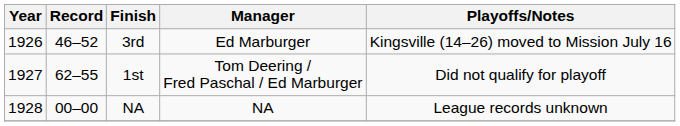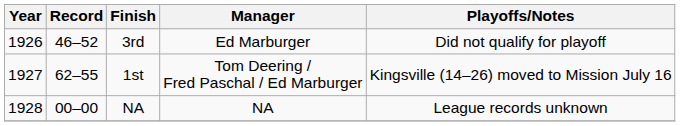(521, 41) Kingsville (14–26) moved to Mission July 16 -> (521, 41) Did not qualify for playoff
(521, 74) Did not qualify for playoff -> (521, 74) Kingsville (14–26) moved to Mission July 16
